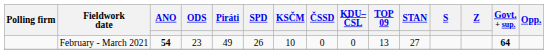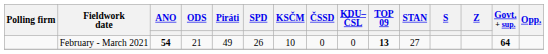(197, 42) 23 -> (197, 42) 21
(384, 42) normal -> (384, 42) bold
